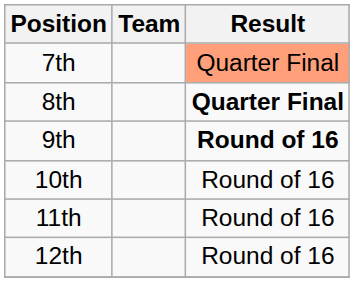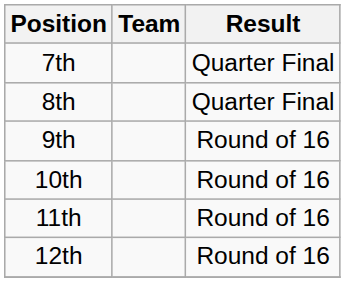(268, 62) lightsalmon background -> (263, 62) no background
(268, 101) bold -> (263, 101) normal
(268, 140) bold -> (263, 140) normal
